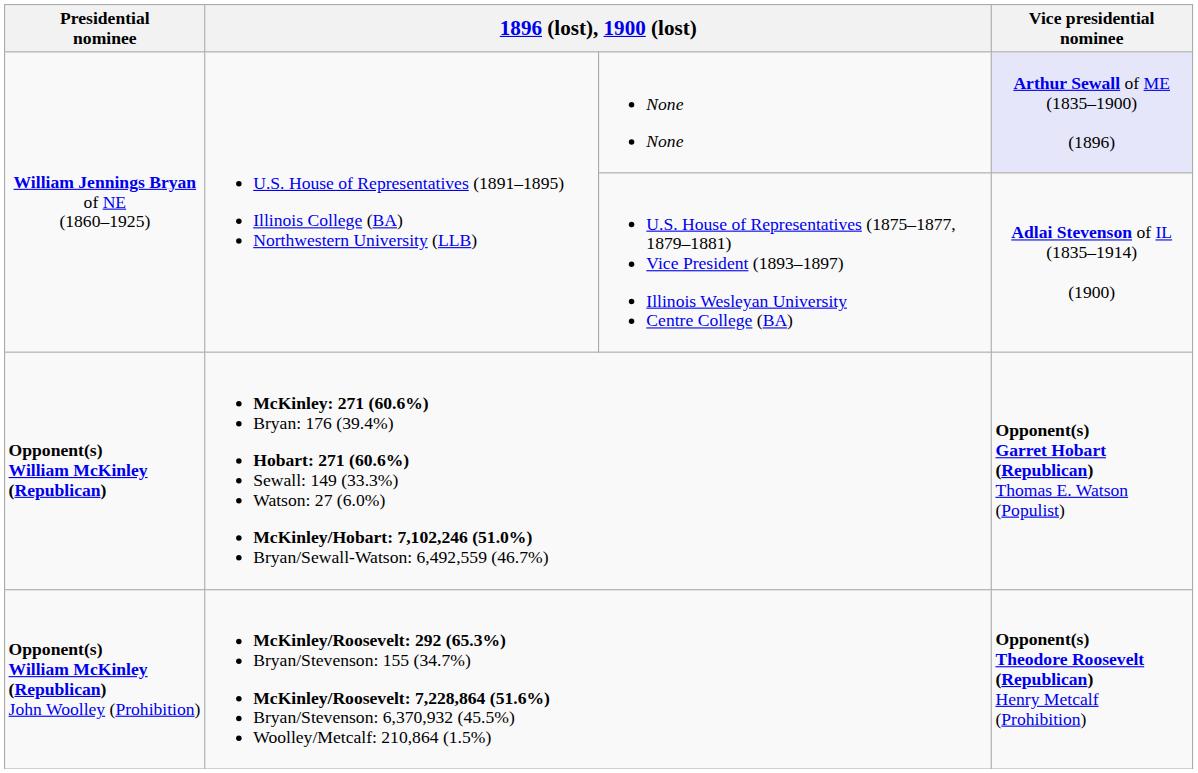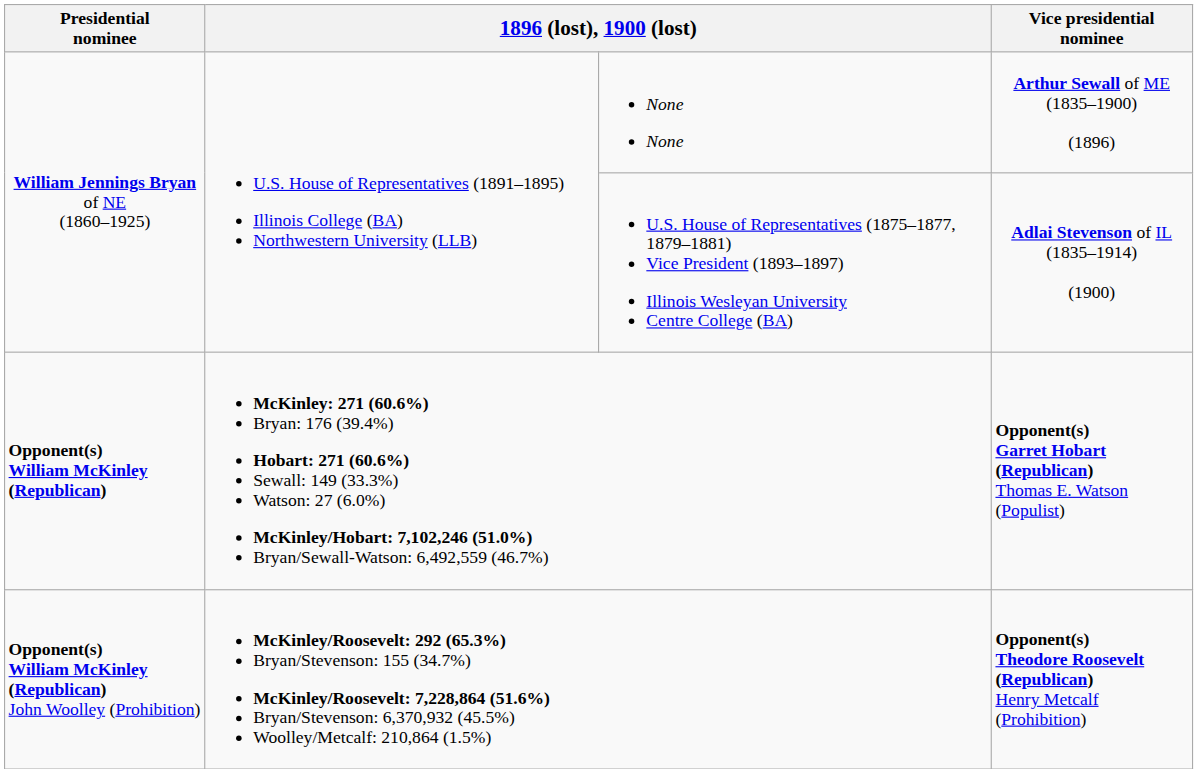(1092, 112) lavender background -> (1092, 112) no background
